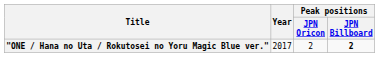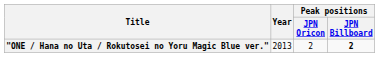(282, 46) 2017 -> (282, 46) 2013
